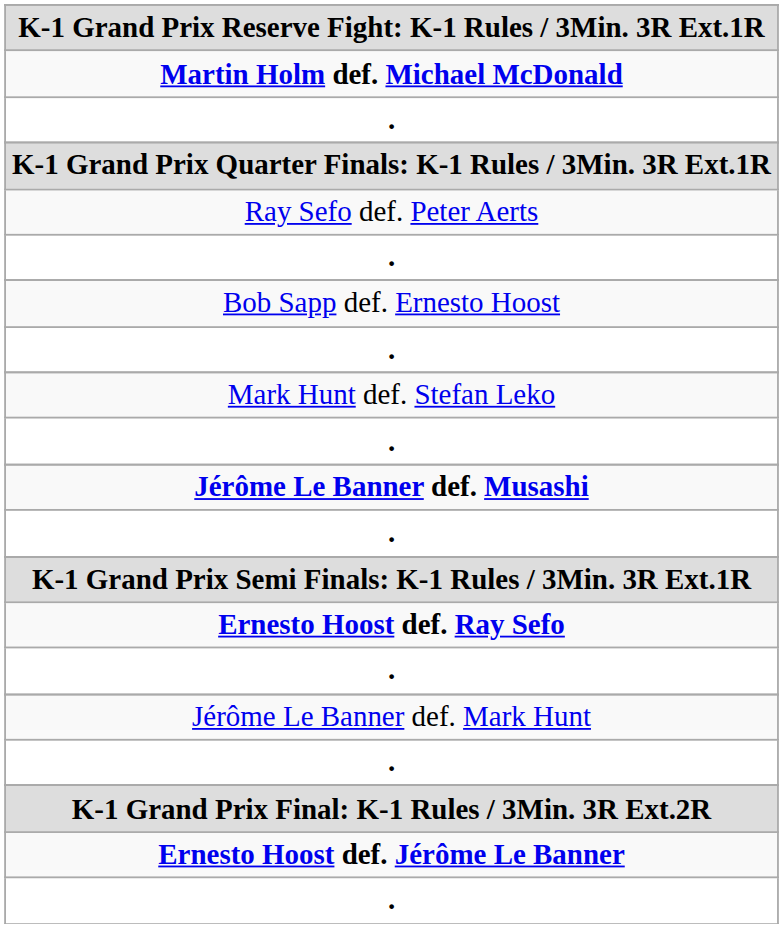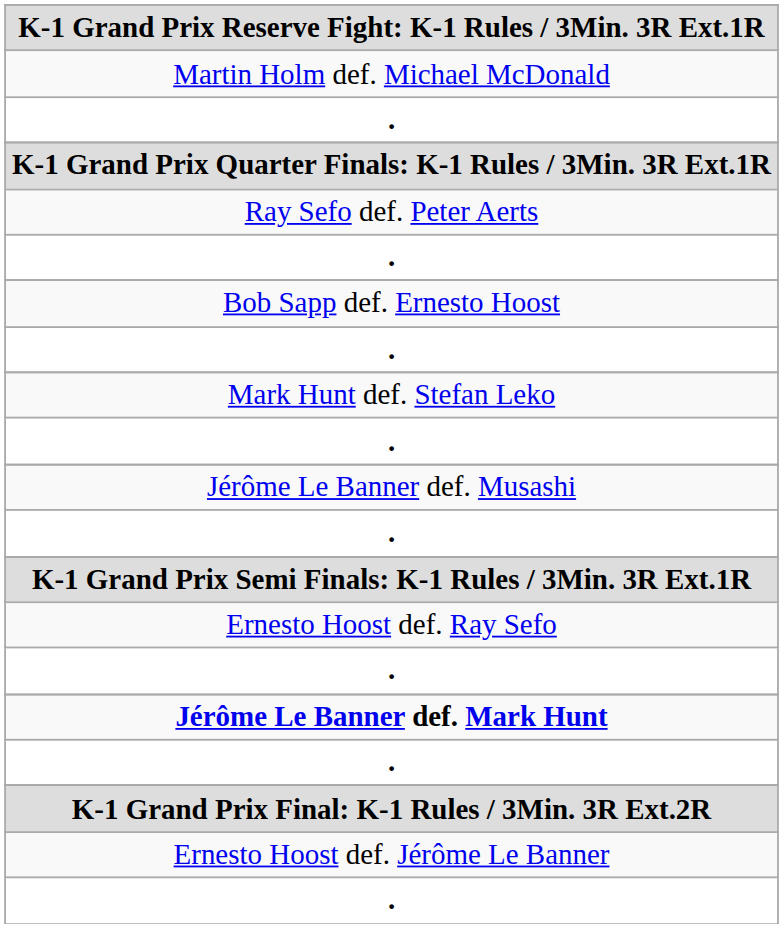(392, 73) bold -> (392, 73) normal
(392, 486) bold -> (392, 486) normal
(392, 624) bold -> (392, 624) normal
(392, 716) normal -> (392, 716) bold
(392, 854) bold -> (392, 854) normal
